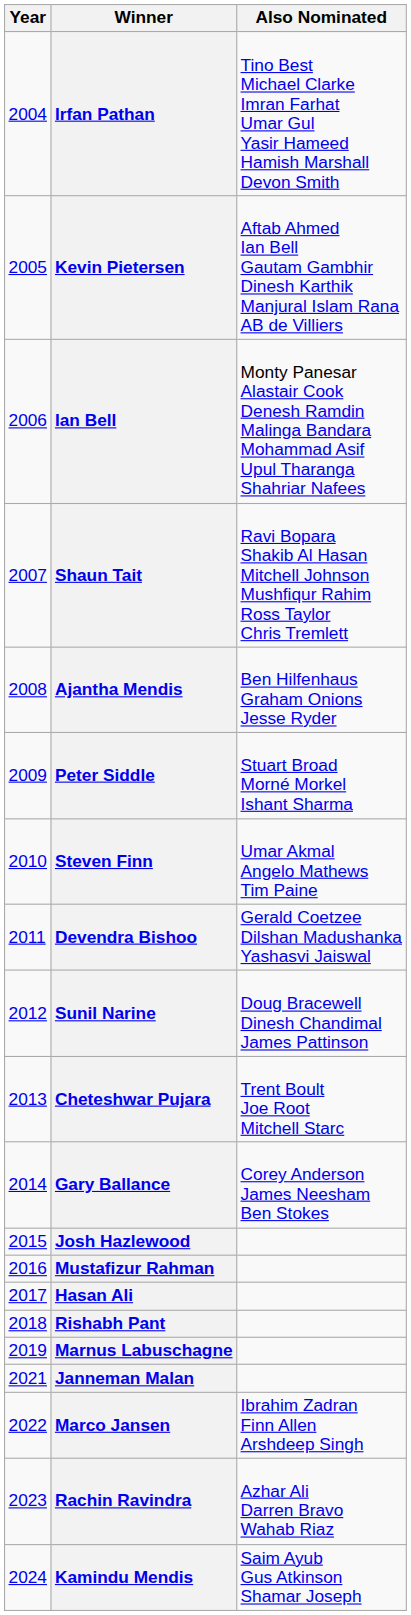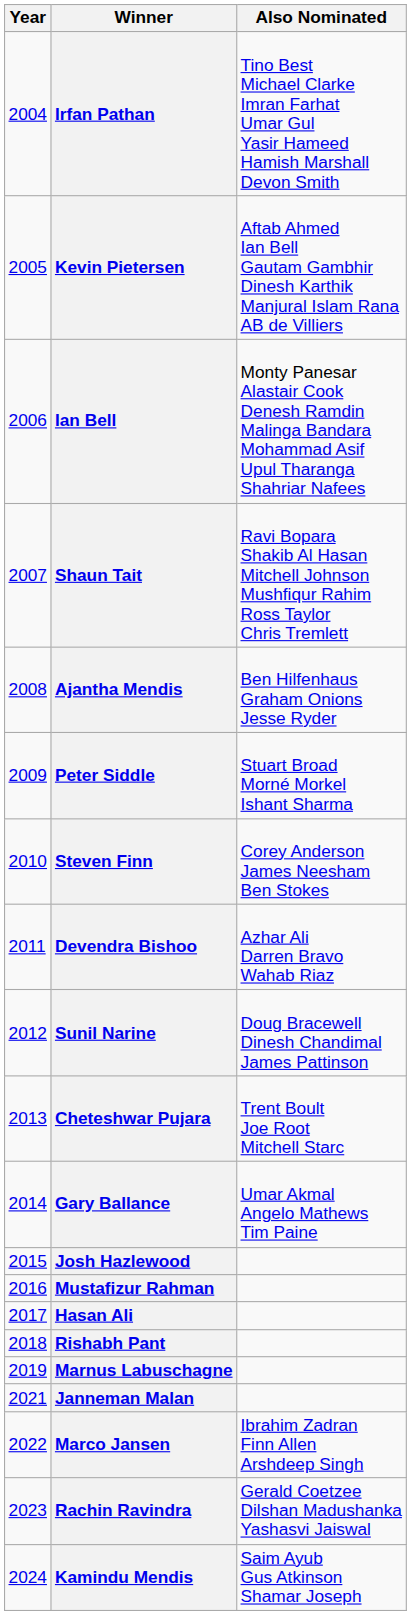(304, 870) Umar Akmal Angelo Mathews Tim Paine -> (305, 870) Corey Anderson James Neesham Ben Stokes
(321, 937) Gerald Coetzee Dilshan Madushanka Yashasvi Jaiswal -> (292, 956) Azhar Ali Darren Bravo Wahab Riaz
(305, 1194) Corey Anderson James Neesham Ben Stokes -> (304, 1213) Umar Akmal Angelo Mathews Tim Paine
(292, 1510) Azhar Ali Darren Bravo Wahab Riaz -> (321, 1510) Gerald Coetzee Dilshan Madushanka Yashasvi Jaiswal
